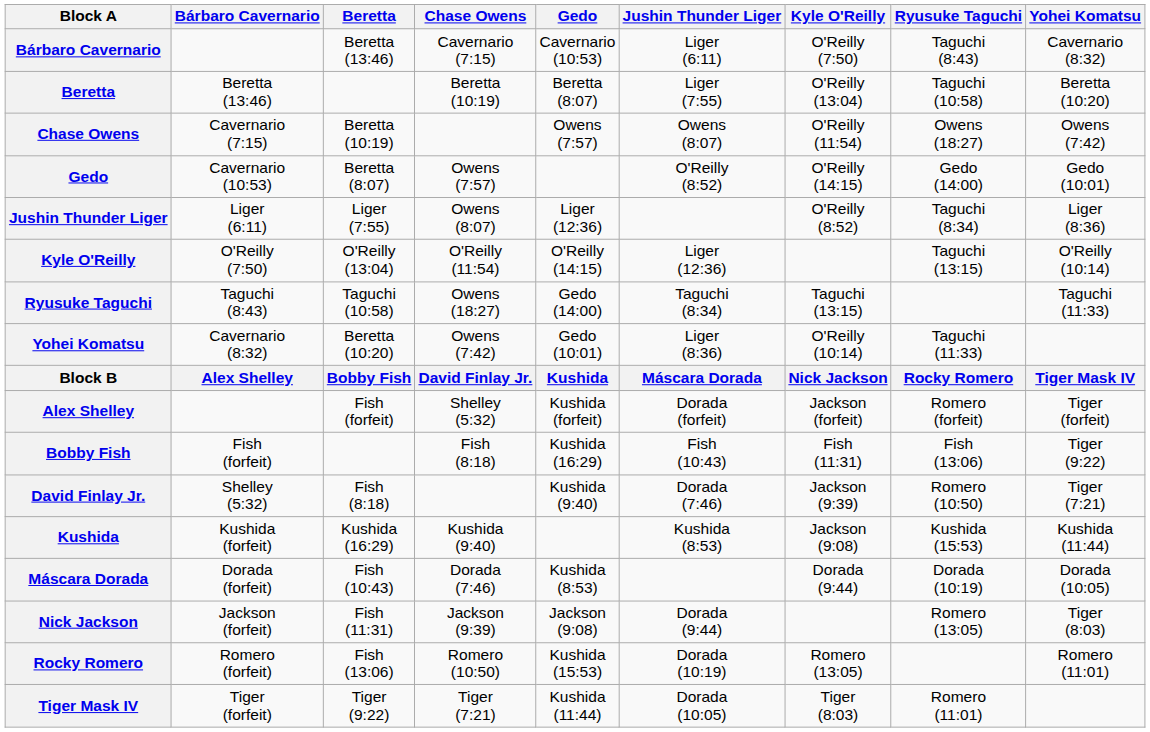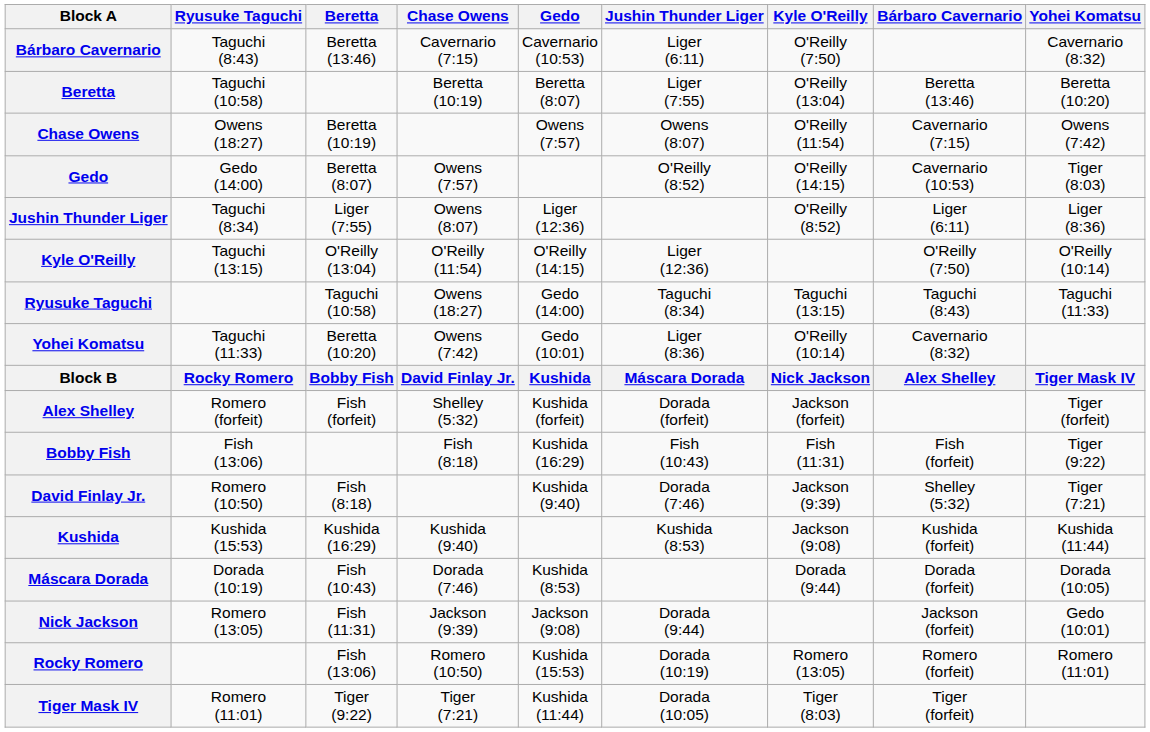columns swapped: (247, 16) <-> (958, 16)
(1085, 176) Gedo (10:01) -> (1085, 176) Tiger (8:03)
(1085, 621) Tiger (8:03) -> (1085, 621) Gedo (10:01)
